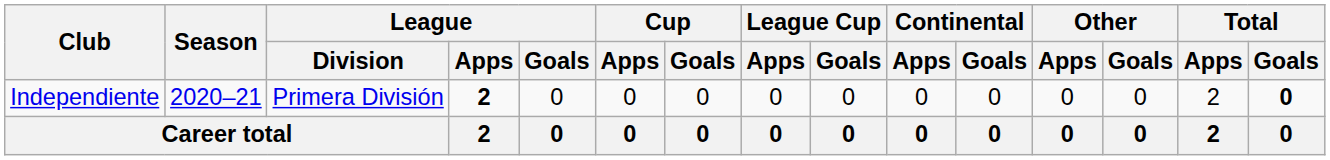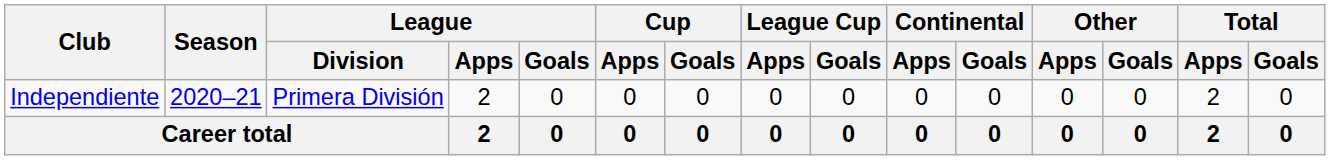(484, 97) bold -> (484, 97) normal
(1286, 97) bold -> (1286, 97) normal
